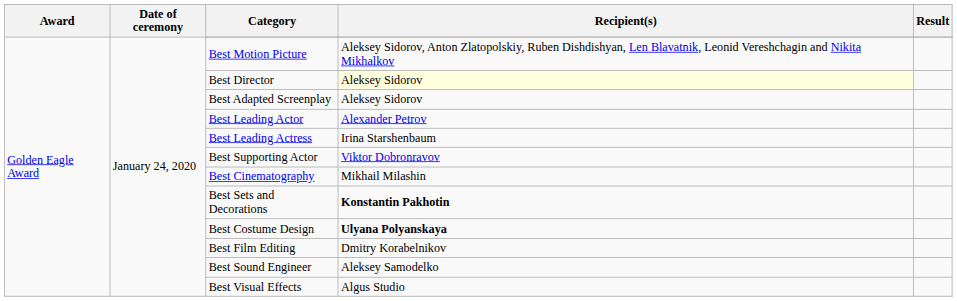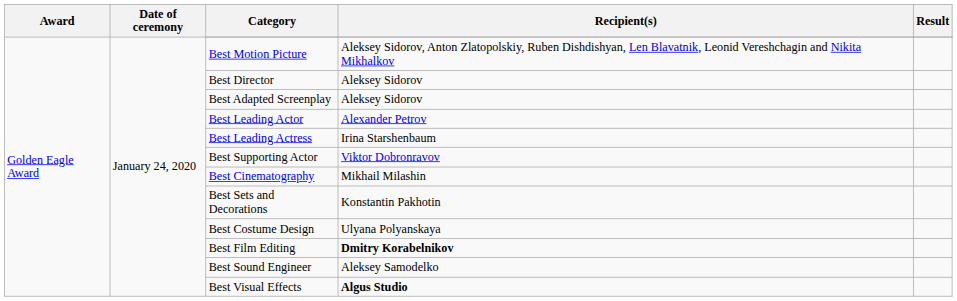(382, 80) lightyellow background -> (382, 80) no background
(395, 202) bold -> (391, 202) normal
(394, 228) bold -> (391, 228) normal
(394, 248) normal -> (397, 248) bold
(373, 286) normal -> (374, 286) bold
